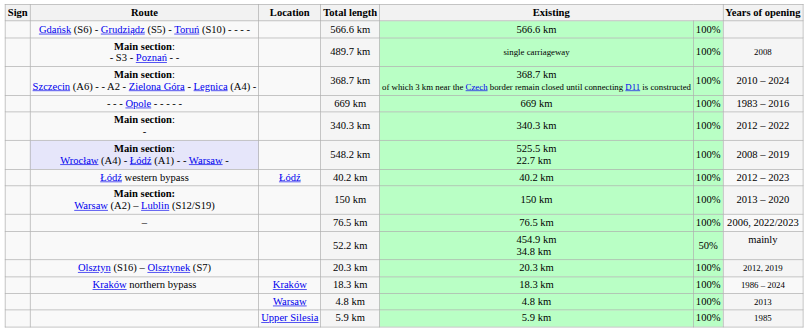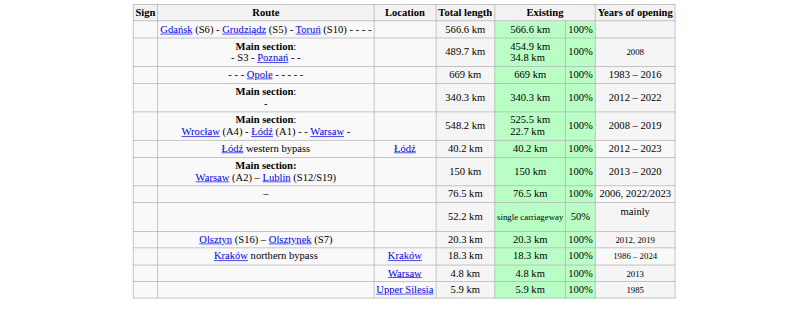(537, 52) single carriageway -> (530, 52) 454.9 km 34.8 km
- row: (350, 80)
(144, 154) lavender background -> (266, 126) no background
(537, 245) 454.9 km 34.8 km -> (530, 217) single carriageway
